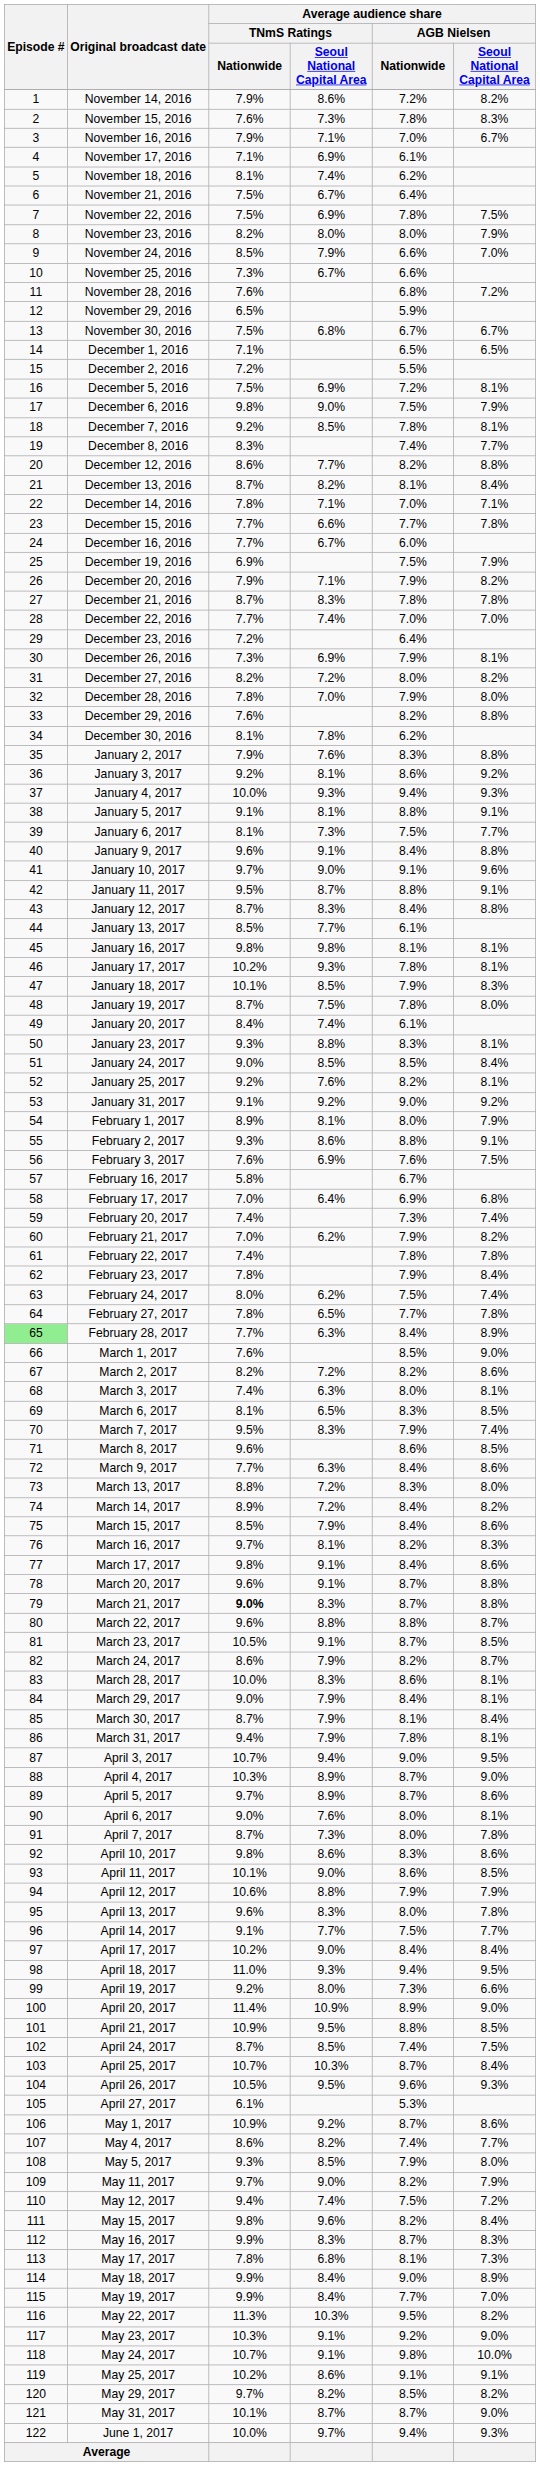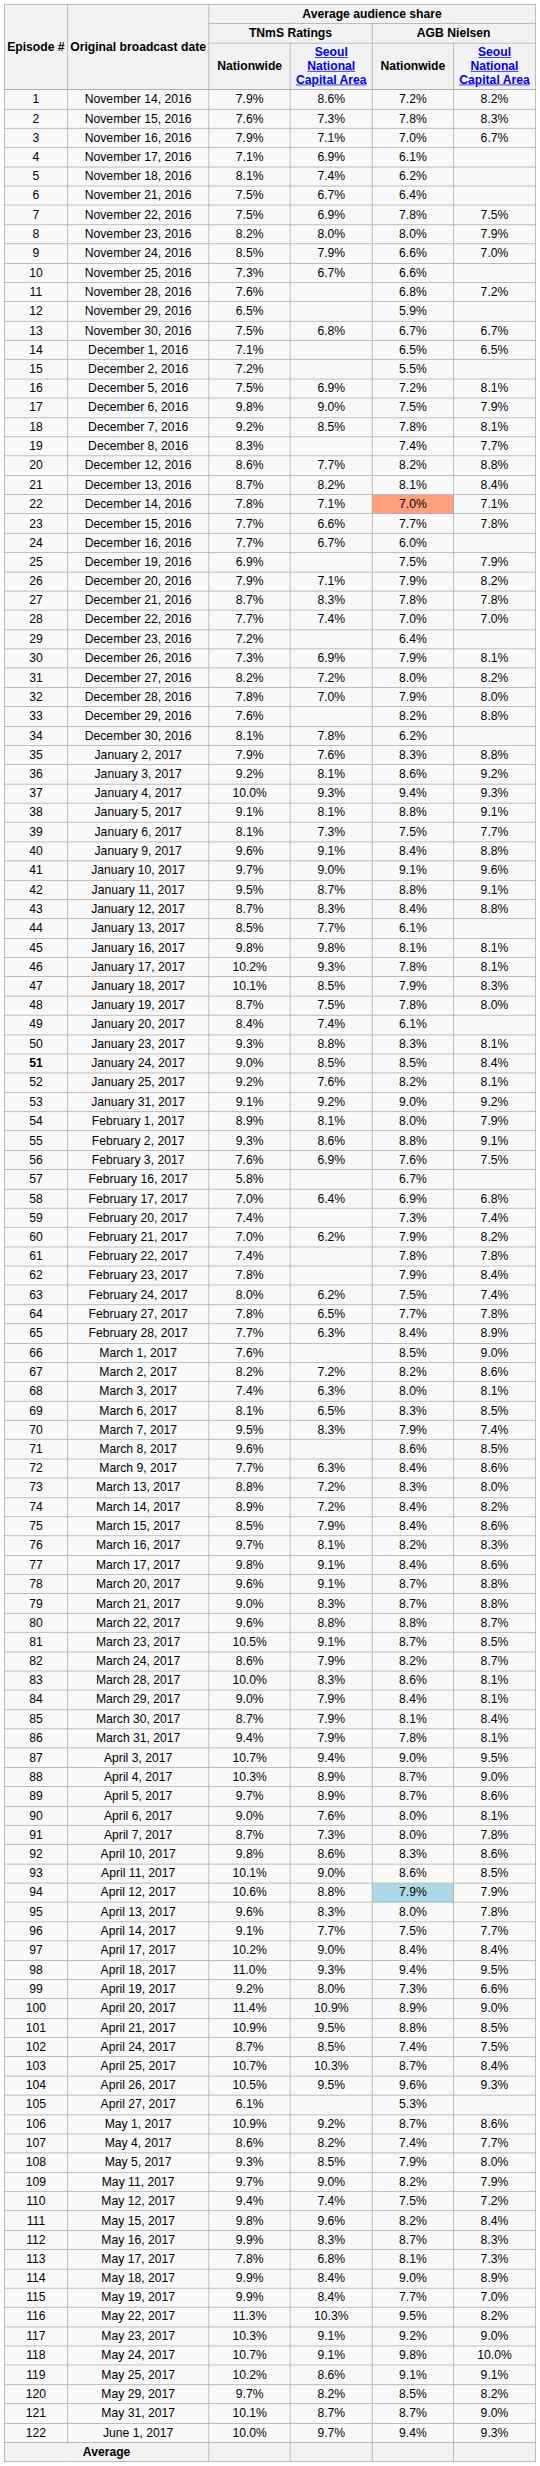(413, 504) no background -> (413, 504) lightsalmon background
(36, 1063) normal -> (36, 1063) bold
(36, 1333) lightgreen background -> (36, 1333) no background
(250, 1603) bold -> (250, 1603) normal
(413, 1892) no background -> (413, 1892) lightblue background
